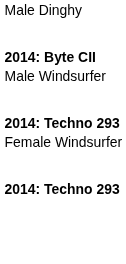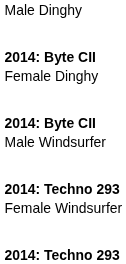+ row: (51, 100)
